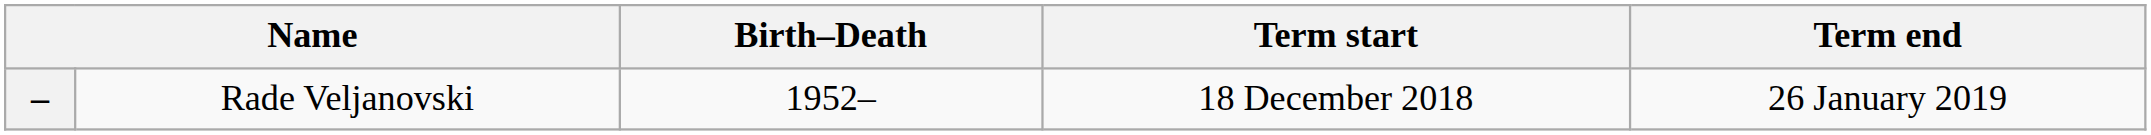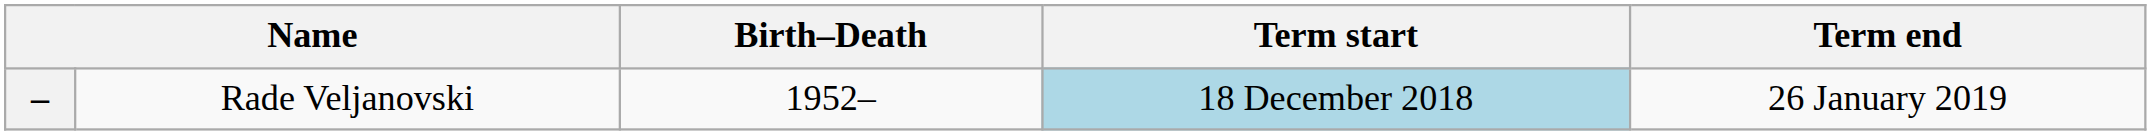(1336, 97) no background -> (1336, 97) lightblue background
